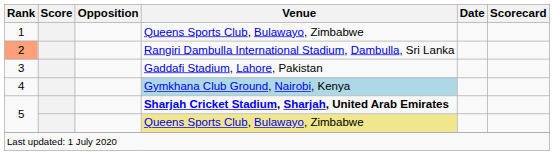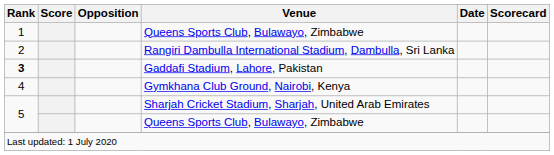(21, 50) lightsalmon background -> (21, 50) no background
(21, 68) normal -> (21, 68) bold
(247, 86) lightblue background -> (247, 86) no background
(296, 104) bold -> (287, 104) normal
(254, 123) khaki background -> (254, 123) no background
